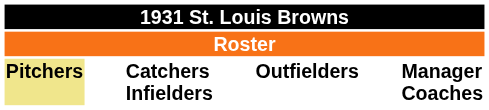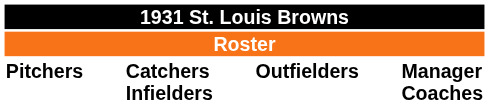(45, 71) khaki background -> (45, 71) no background
